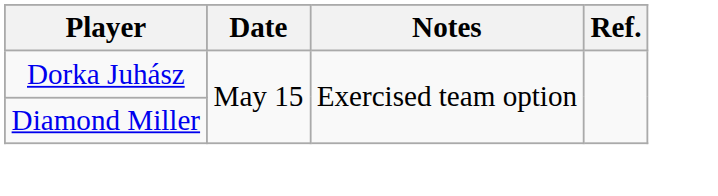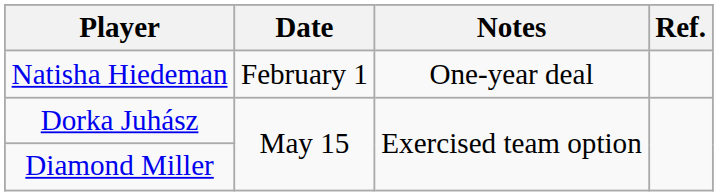+ row: (120, 73)
